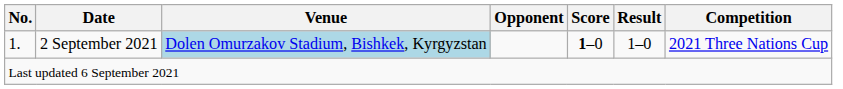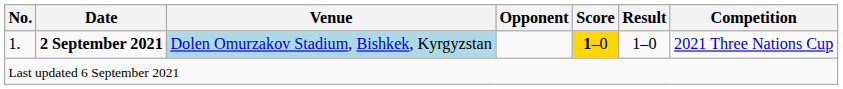(99, 44) normal -> (101, 44) bold
(590, 44) no background -> (595, 44) gold background
